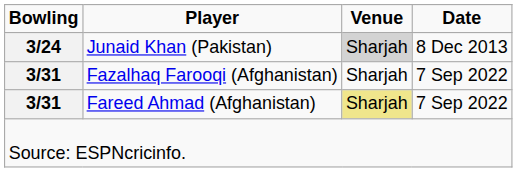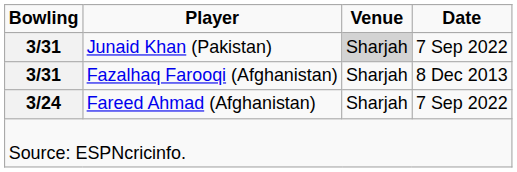(44, 47) 3/24 -> (44, 47) 3/31
(462, 47) 8 Dec 2013 -> (462, 47) 7 Sep 2022
(462, 75) 7 Sep 2022 -> (462, 75) 8 Dec 2013
(44, 103) 3/31 -> (44, 103) 3/24
(377, 103) khaki background -> (377, 103) no background
